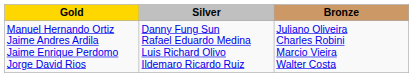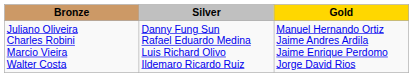columns swapped: (72, 12) <-> (341, 12)
